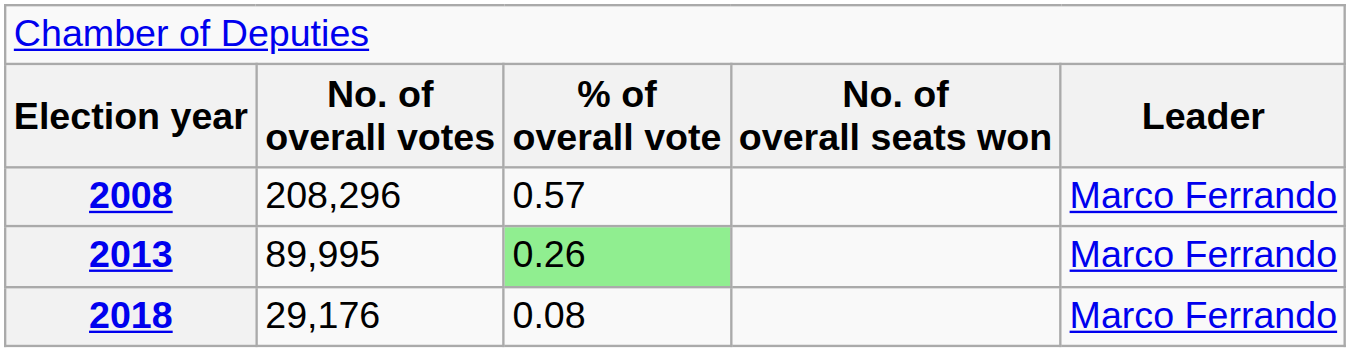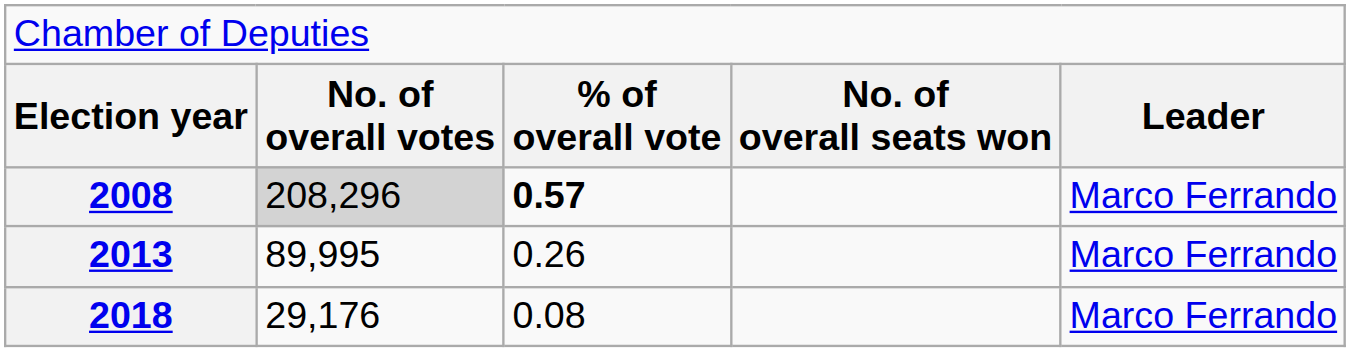(333, 195) no background -> (333, 195) lightgrey background
(549, 195) normal -> (549, 195) bold
(549, 255) lightgreen background -> (549, 255) no background
